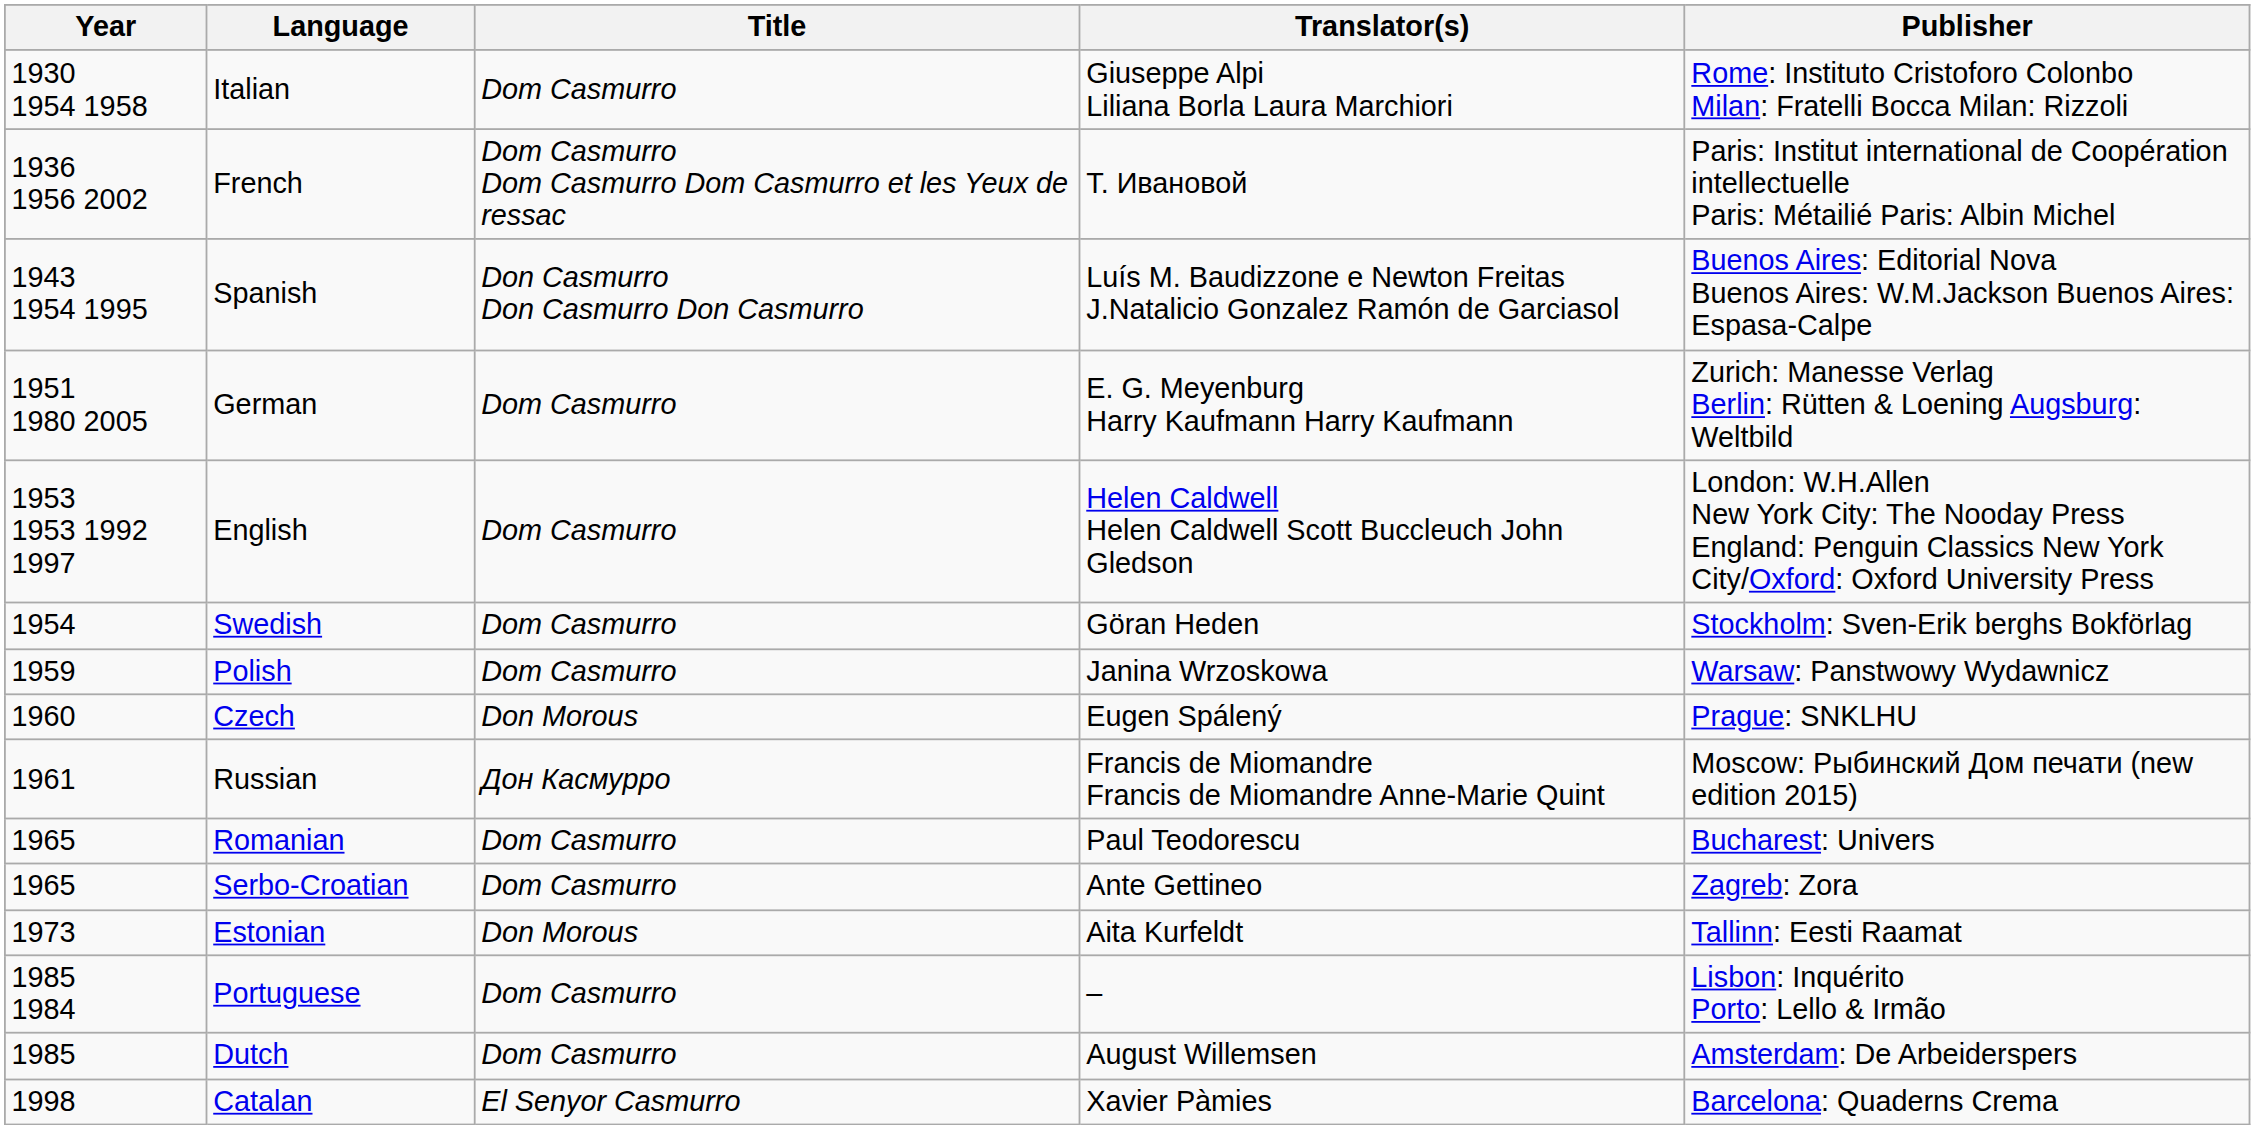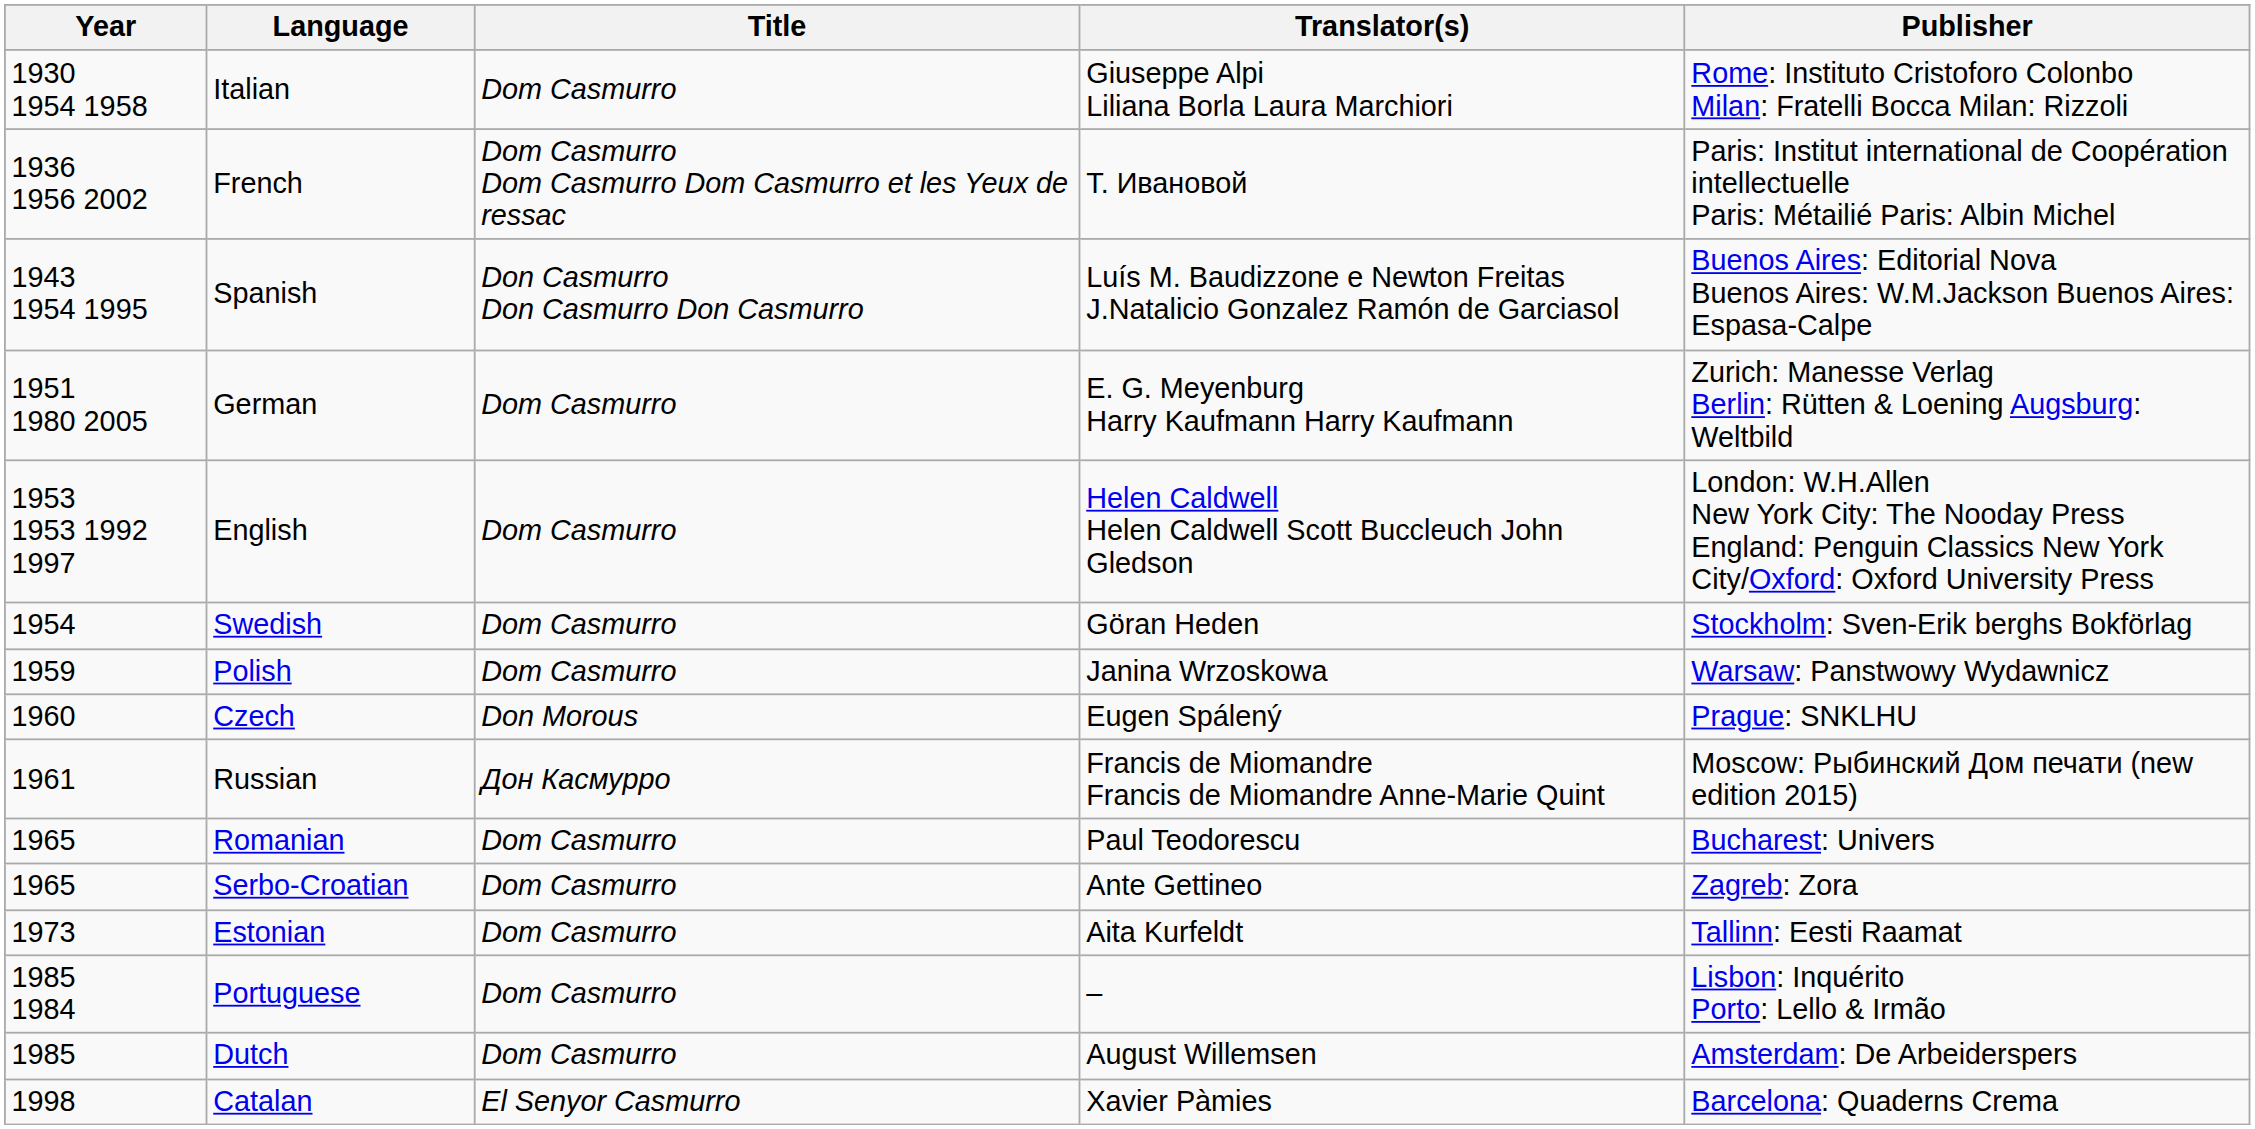(560, 931) Don Morous -> (579, 931) Dom Casmurro
